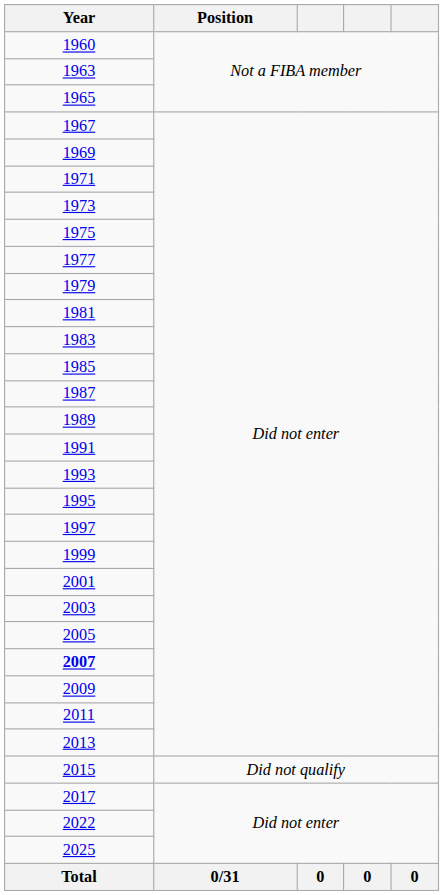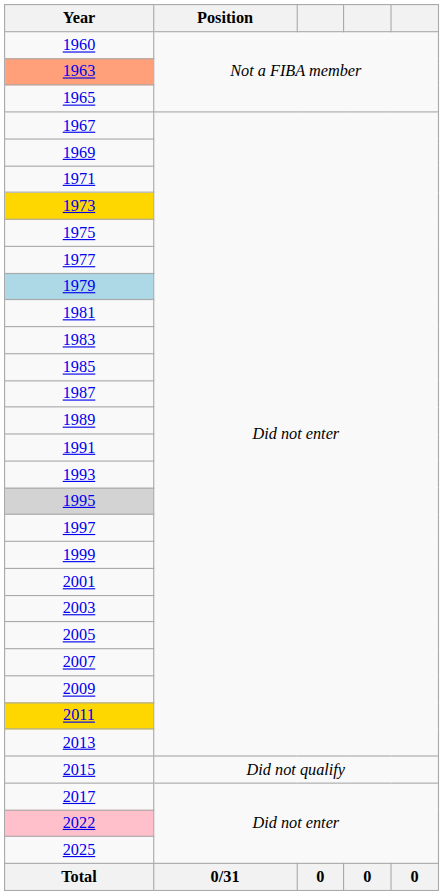(79, 71) no background -> (79, 71) lightsalmon background
(79, 206) no background -> (79, 206) gold background
(79, 286) no background -> (79, 286) lightblue background
(79, 501) no background -> (79, 501) lightgrey background
(79, 662) bold -> (79, 662) normal
(79, 716) no background -> (79, 716) gold background
(79, 823) no background -> (79, 823) pink background
